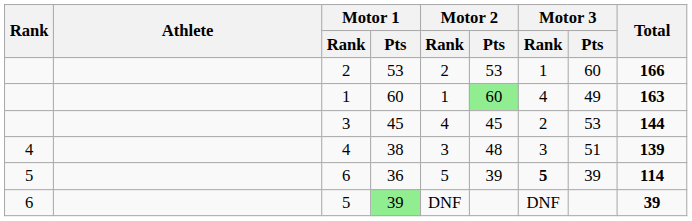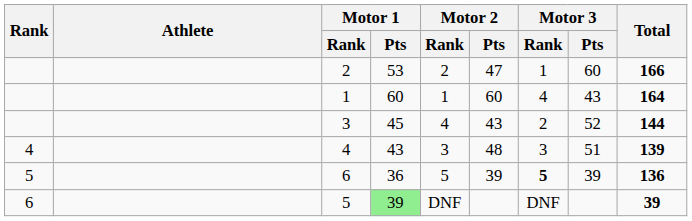(494, 70) 53 -> (494, 70) 47
(494, 96) lightgreen background -> (494, 96) no background
(592, 96) 49 -> (592, 96) 43
(652, 96) 163 -> (652, 96) 164
(494, 123) 45 -> (494, 123) 43
(592, 123) 53 -> (592, 123) 52
(395, 149) 38 -> (395, 149) 43
(652, 176) 114 -> (652, 176) 136
